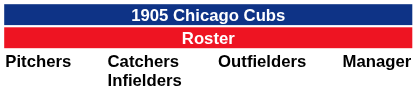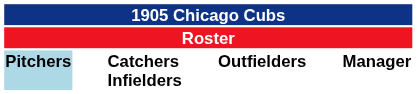(38, 61) no background -> (38, 61) lightblue background
